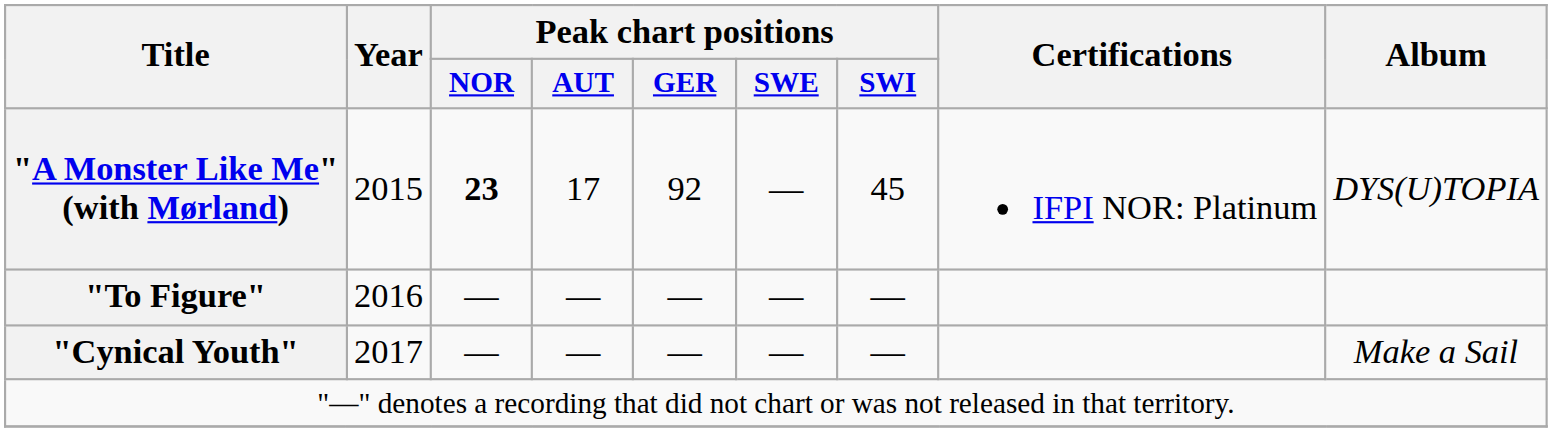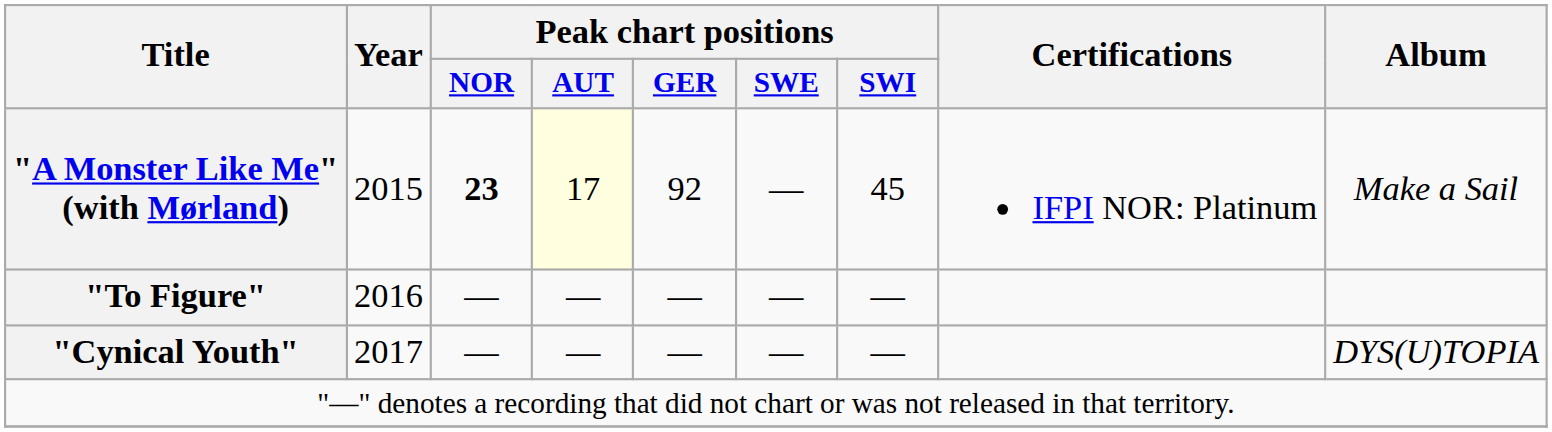(583, 188) no background -> (583, 188) lightyellow background
(1436, 188) DYS(U)TOPIA -> (1436, 188) Make a Sail
(1436, 351) Make a Sail -> (1436, 351) DYS(U)TOPIA
